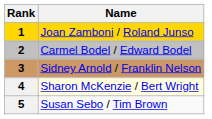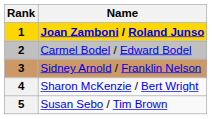(117, 31) normal -> (122, 31) bold
(119, 86) lightyellow background -> (119, 86) no background
